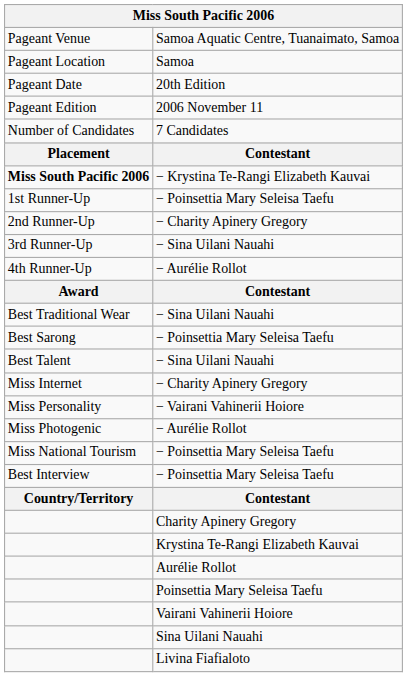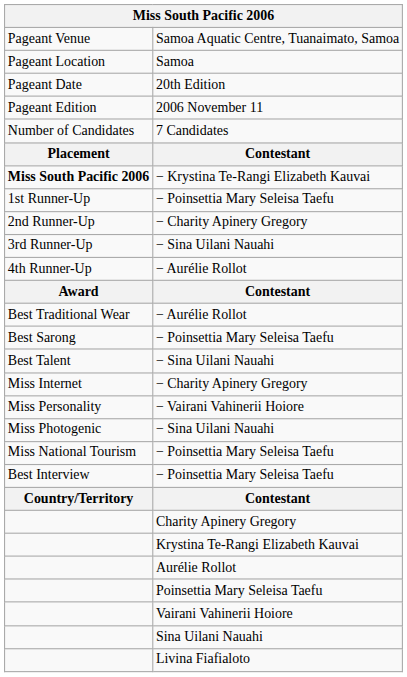(215, 314) − Sina Uilani Nauahi -> (201, 314) − Aurélie Rollot
(201, 429) − Aurélie Rollot -> (215, 429) − Sina Uilani Nauahi
